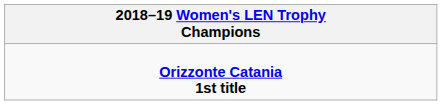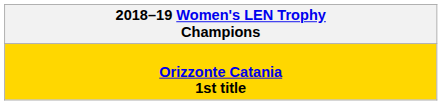(221, 80) no background -> (221, 80) gold background
